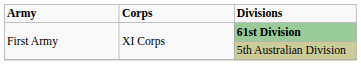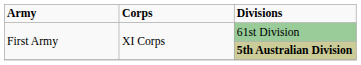(269, 32) bold -> (268, 32) normal
(291, 50) normal -> (295, 50) bold
